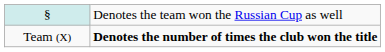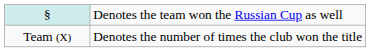(235, 36) bold -> (228, 36) normal
